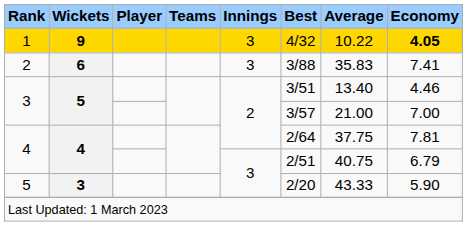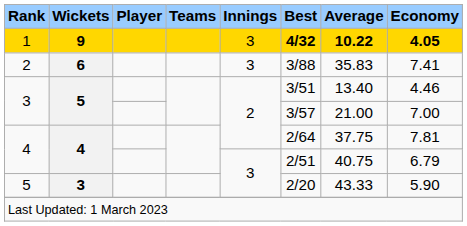(301, 40) normal -> (301, 40) bold
(354, 40) normal -> (354, 40) bold
